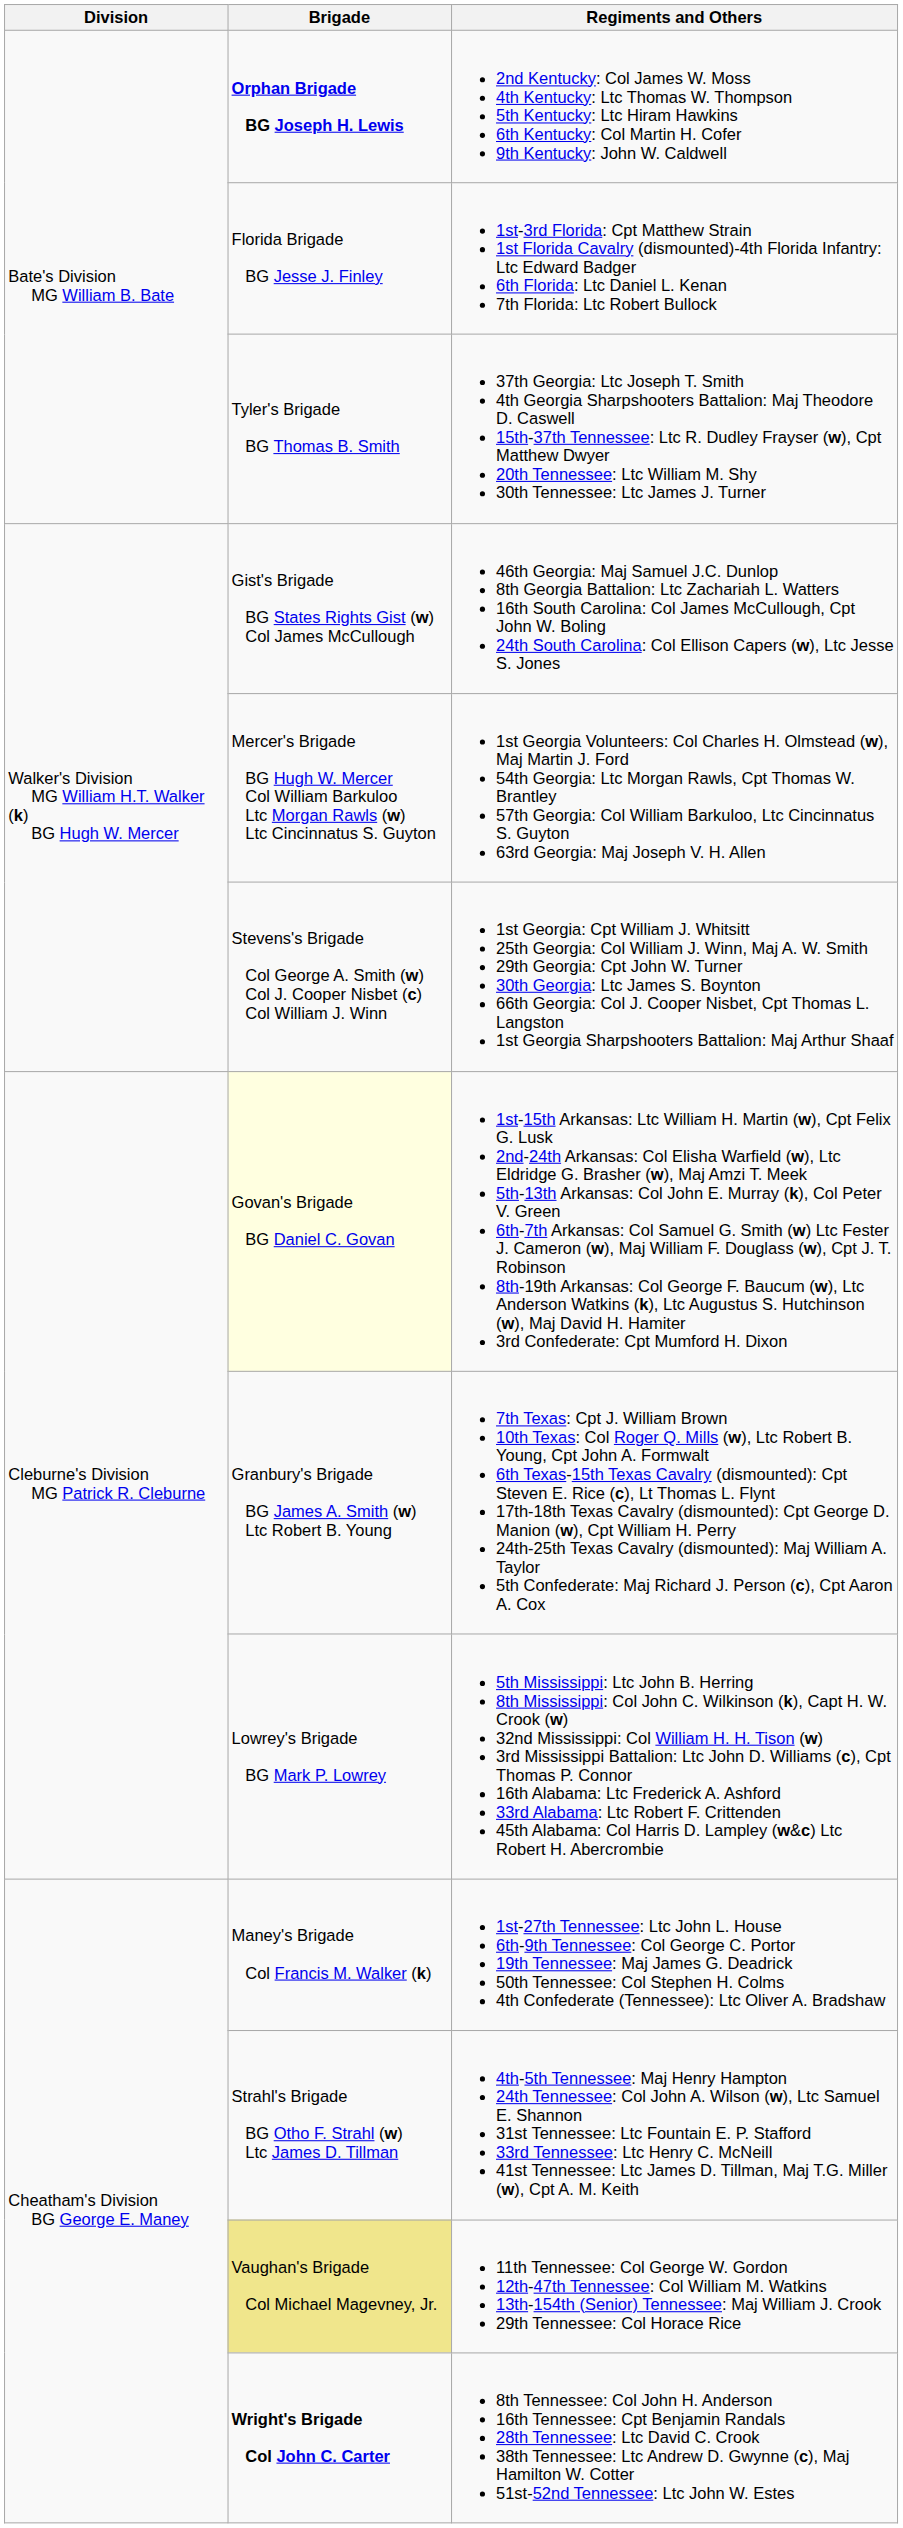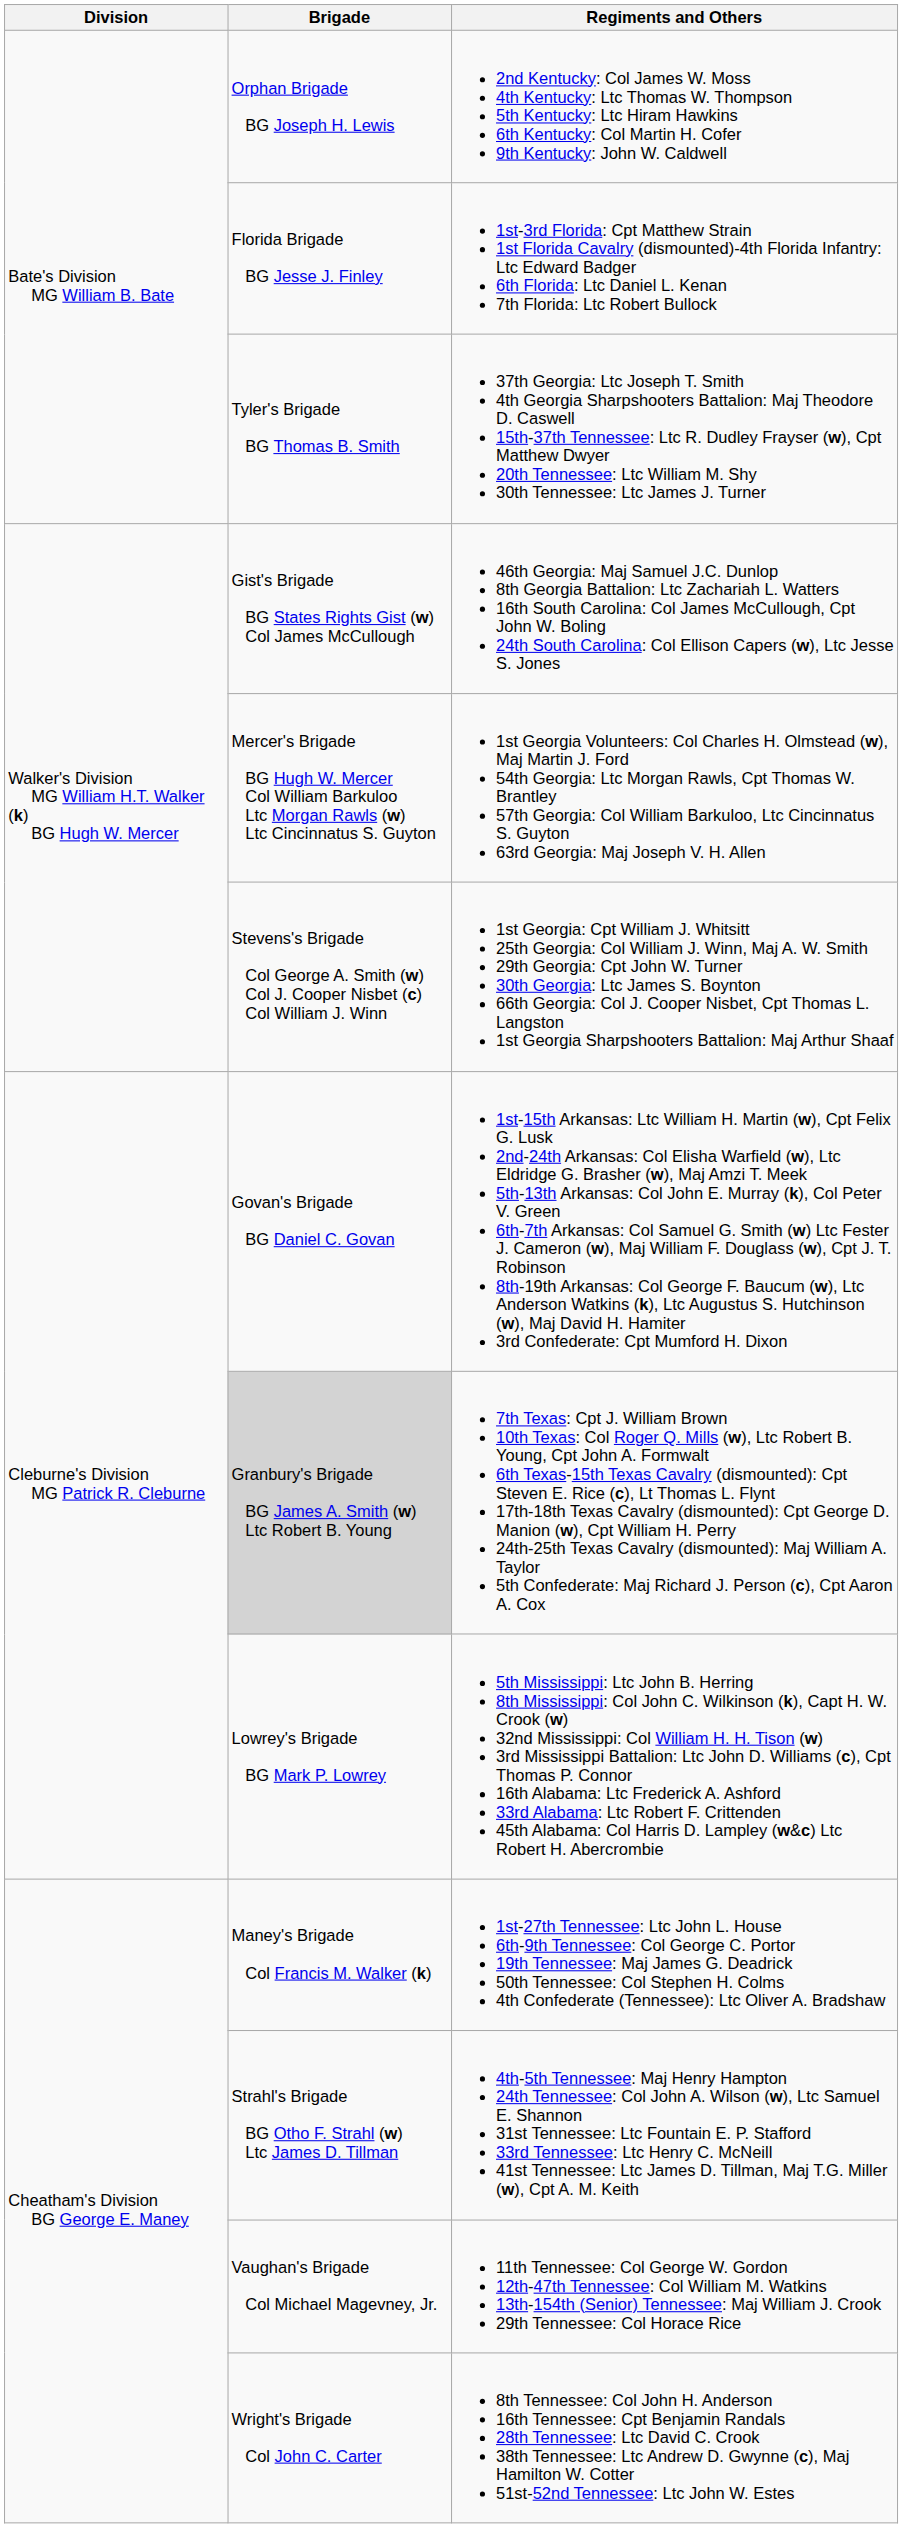(318, 106) bold -> (313, 106) normal
(313, 1221) lightyellow background -> (313, 1221) no background
(324, 1502) no background -> (324, 1502) lightgrey background
(334, 2286) khaki background -> (334, 2286) no background
(311, 2437) bold -> (307, 2437) normal
